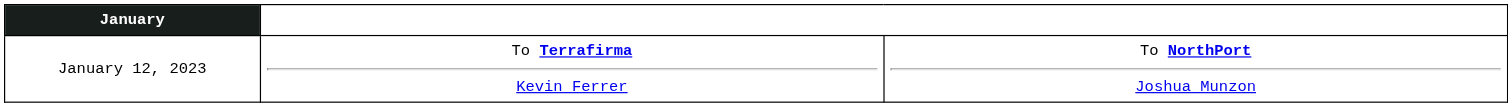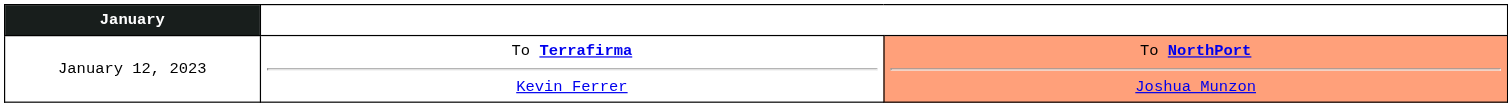(1196, 69) no background -> (1196, 69) lightsalmon background
